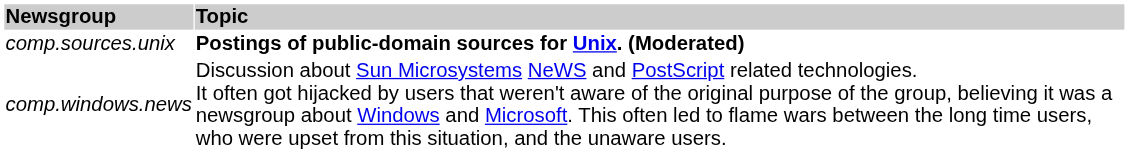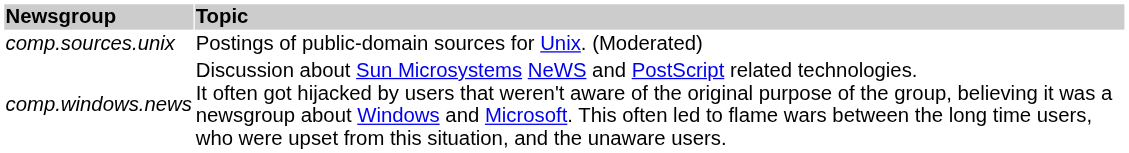(470, 43) bold -> (449, 43) normal
